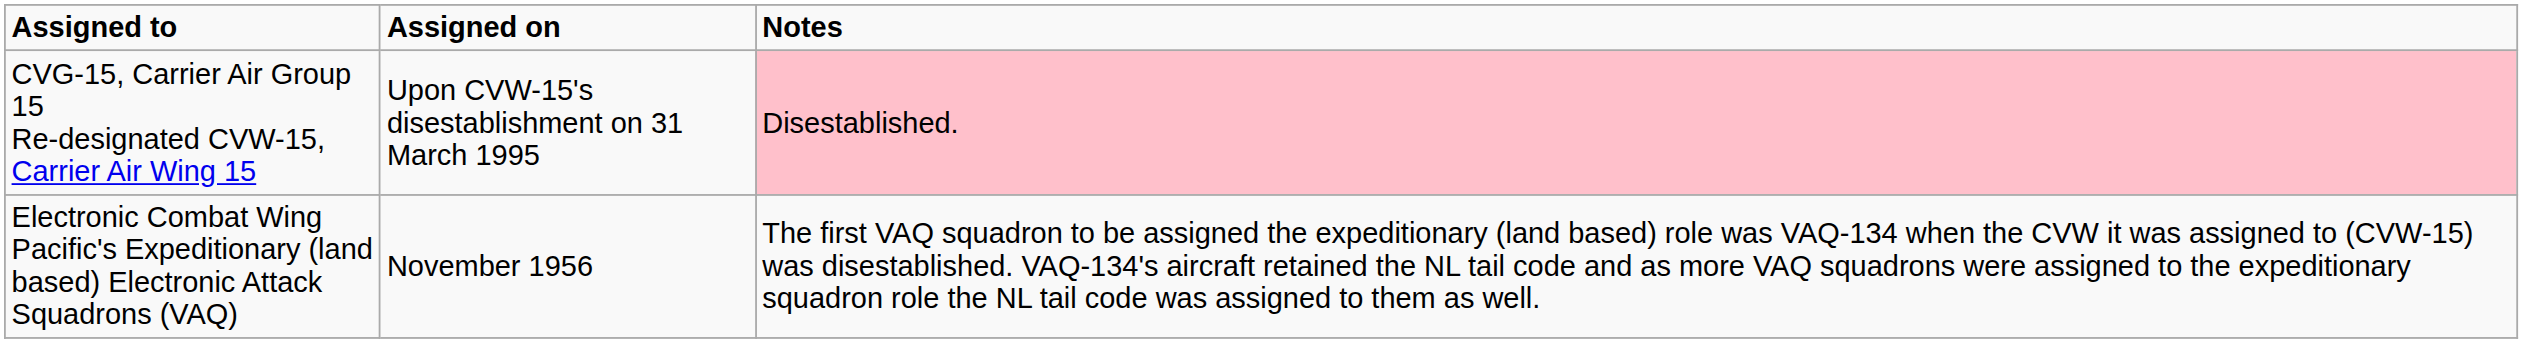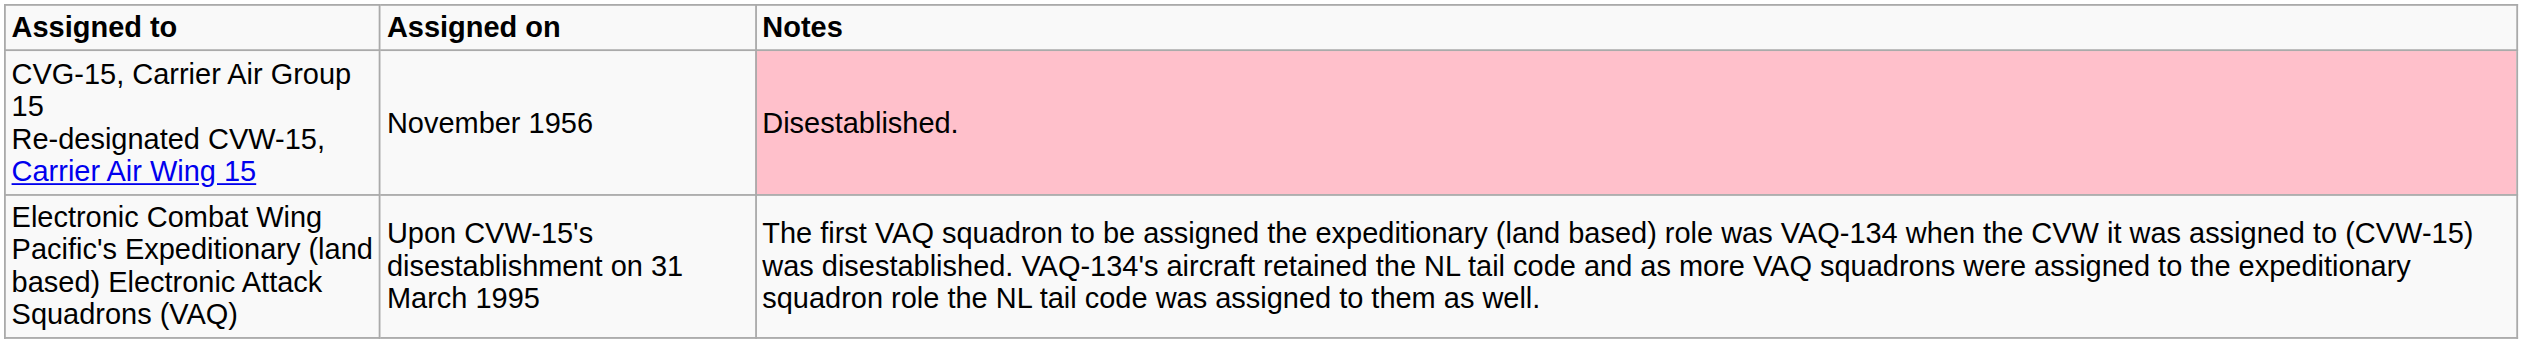(535, 122) Upon CVW-15's disestablishment on 31 March 1995 -> (490, 122) November 1956
(490, 265) November 1956 -> (535, 265) Upon CVW-15's disestablishment on 31 March 1995
